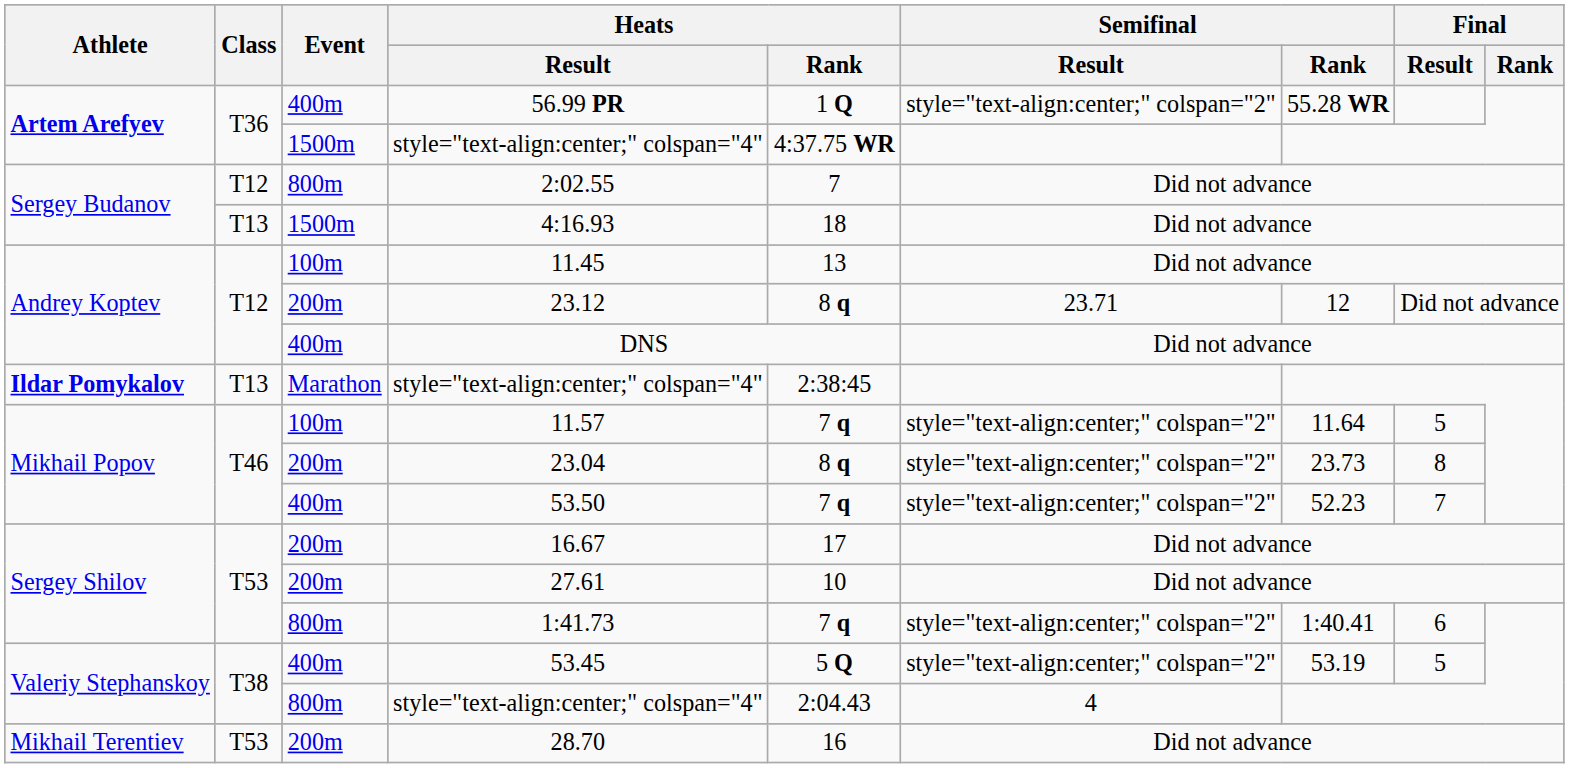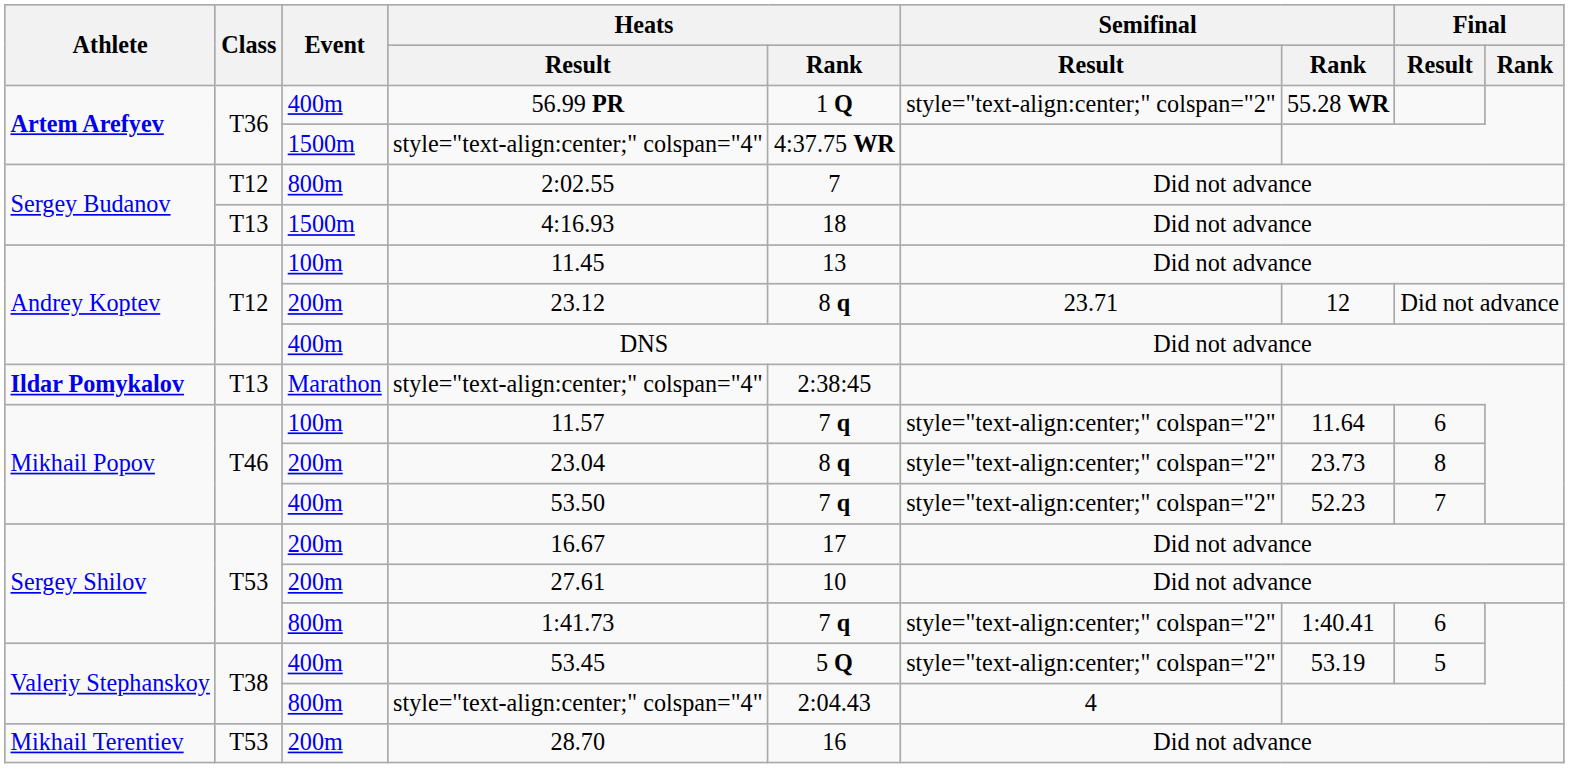(1440, 423) 5 -> (1440, 423) 6
